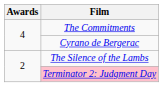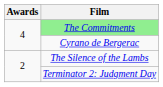(99, 27) no background -> (99, 27) lightgreen background
(99, 74) pink background -> (99, 74) no background
